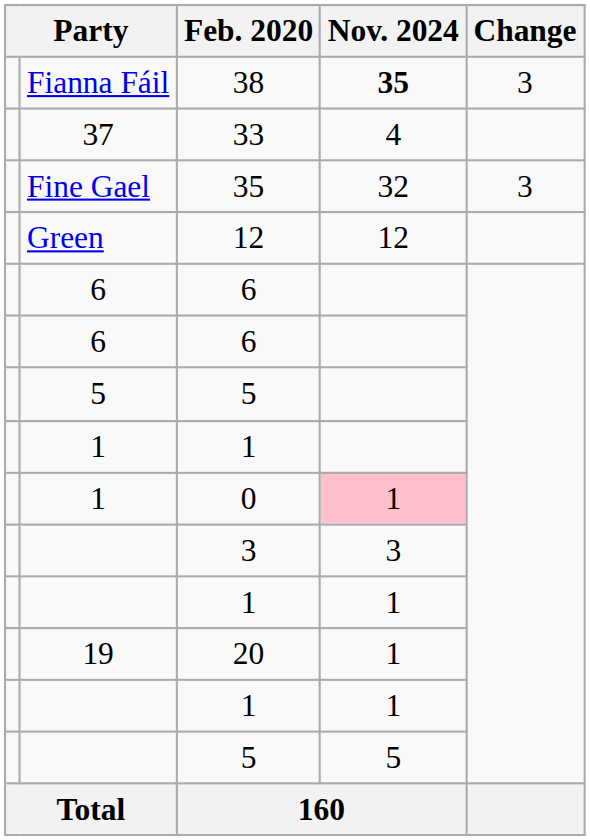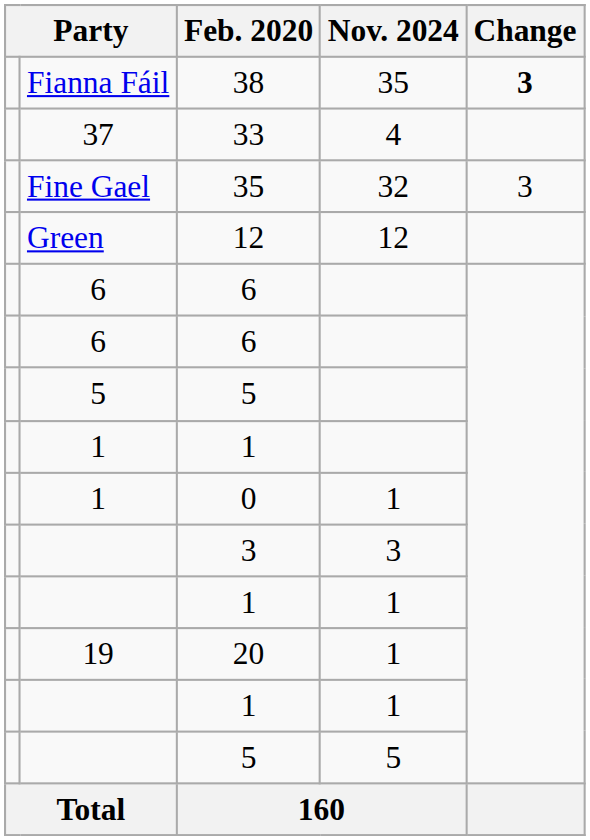(393, 82) bold -> (393, 82) normal
(525, 82) normal -> (525, 82) bold
(393, 497) pink background -> (393, 497) no background
